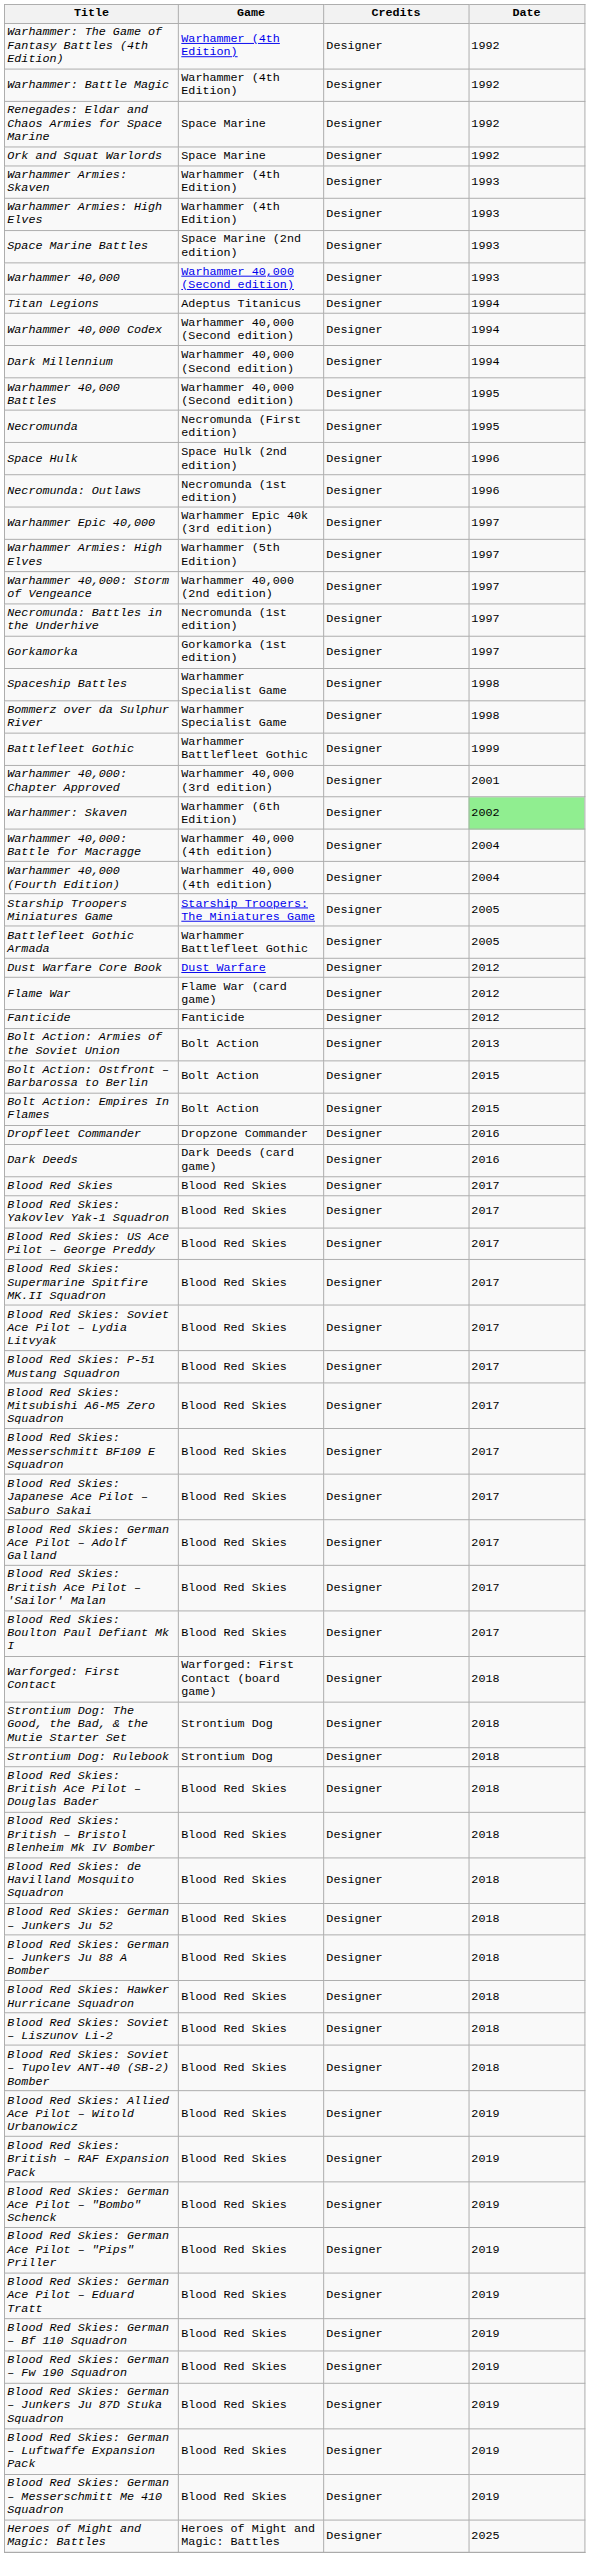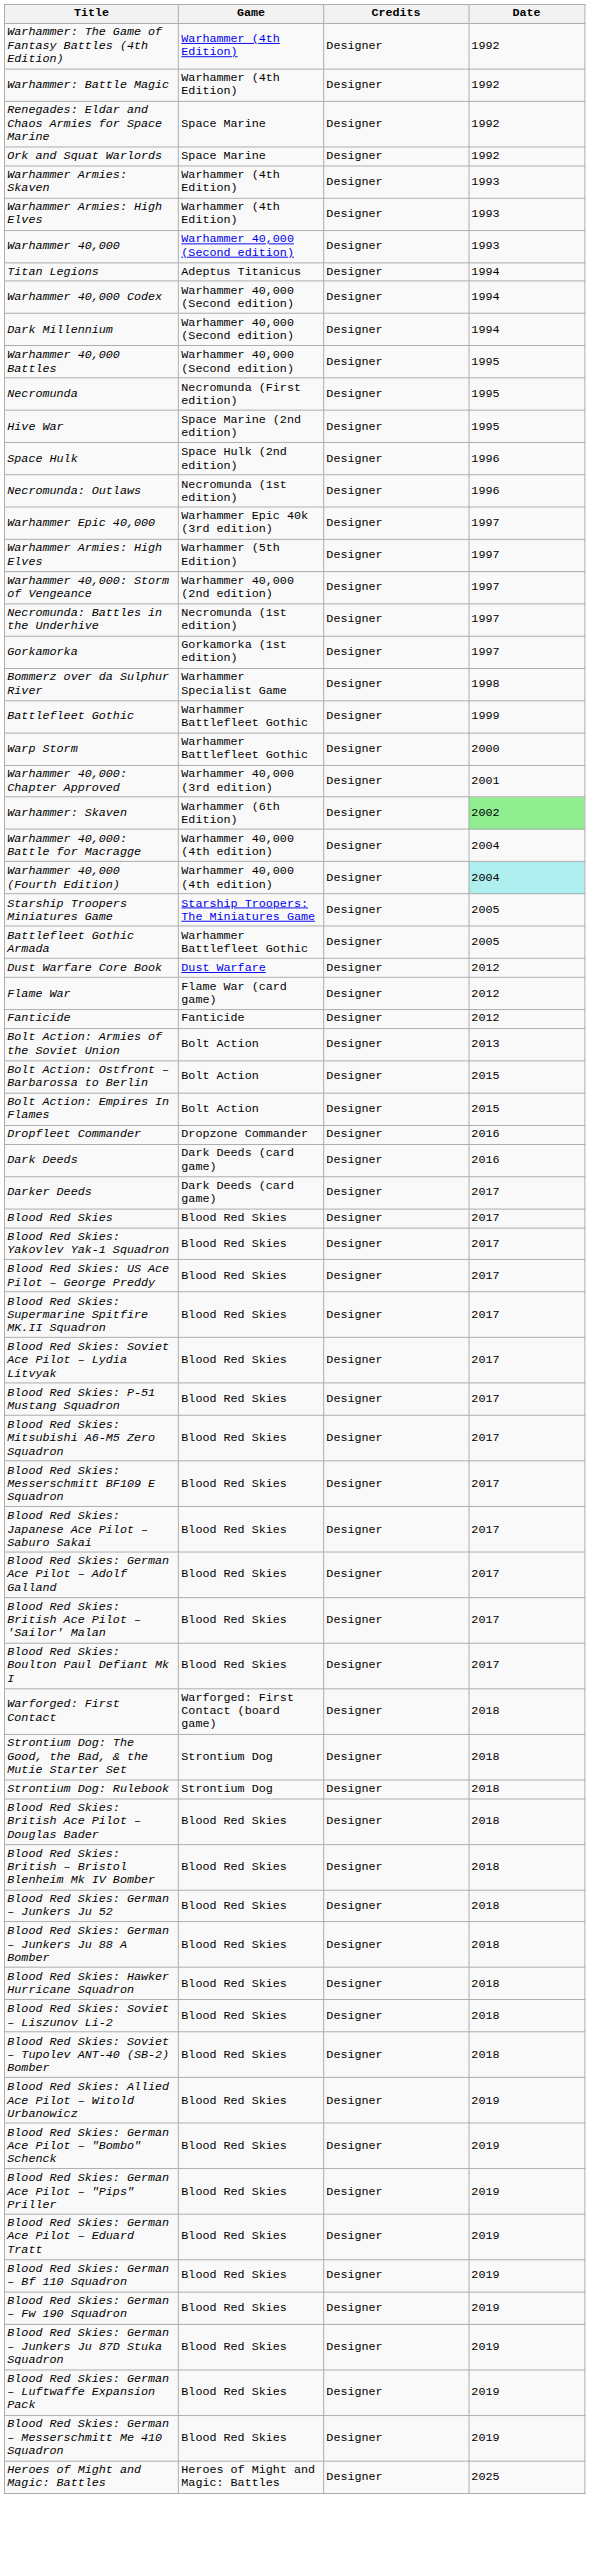- row: (78, 247)
+ row: (35, 427)
- row: (67, 685)
+ row: (42, 749)
(485, 878) no background -> (485, 878) paleturquoise background
+ row: (50, 1193)
- row: (74, 1881)
- row: (88, 2160)
